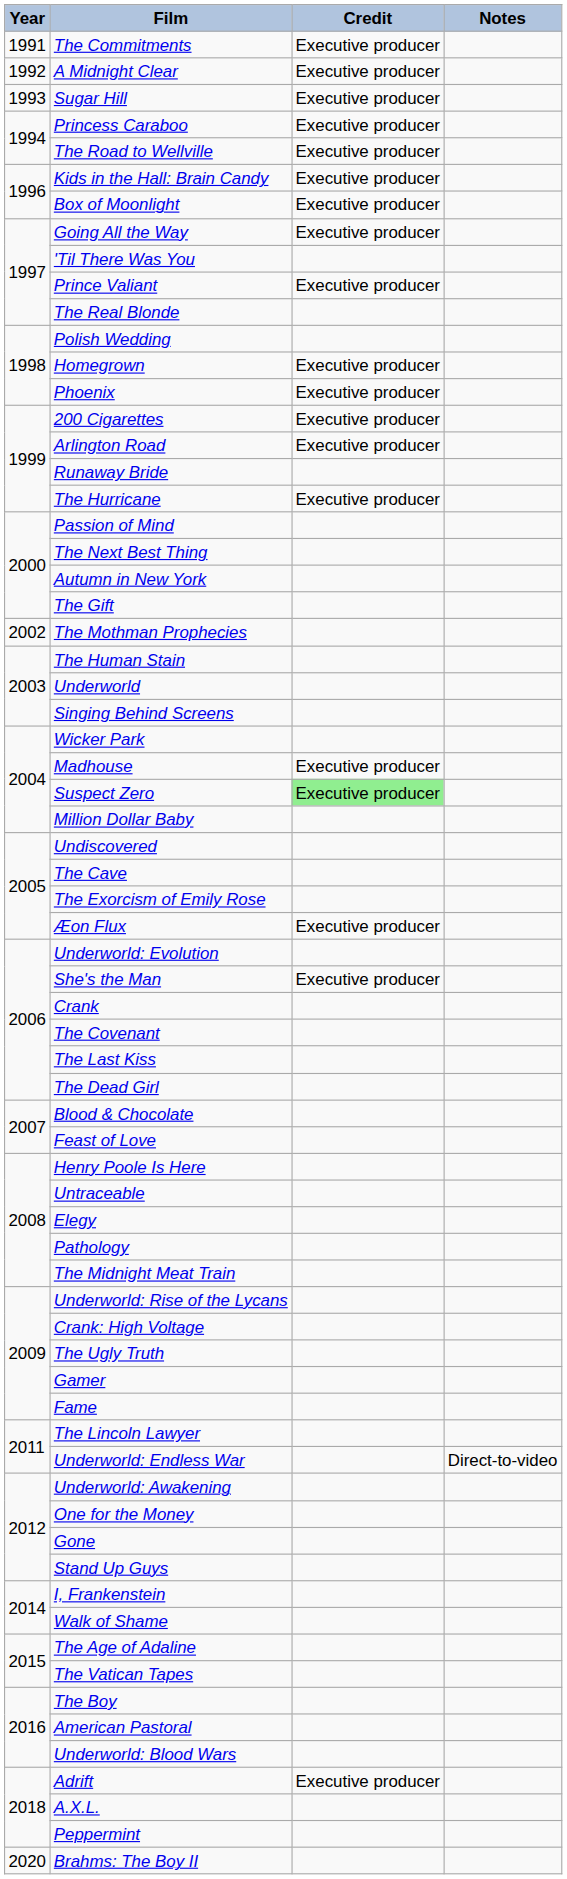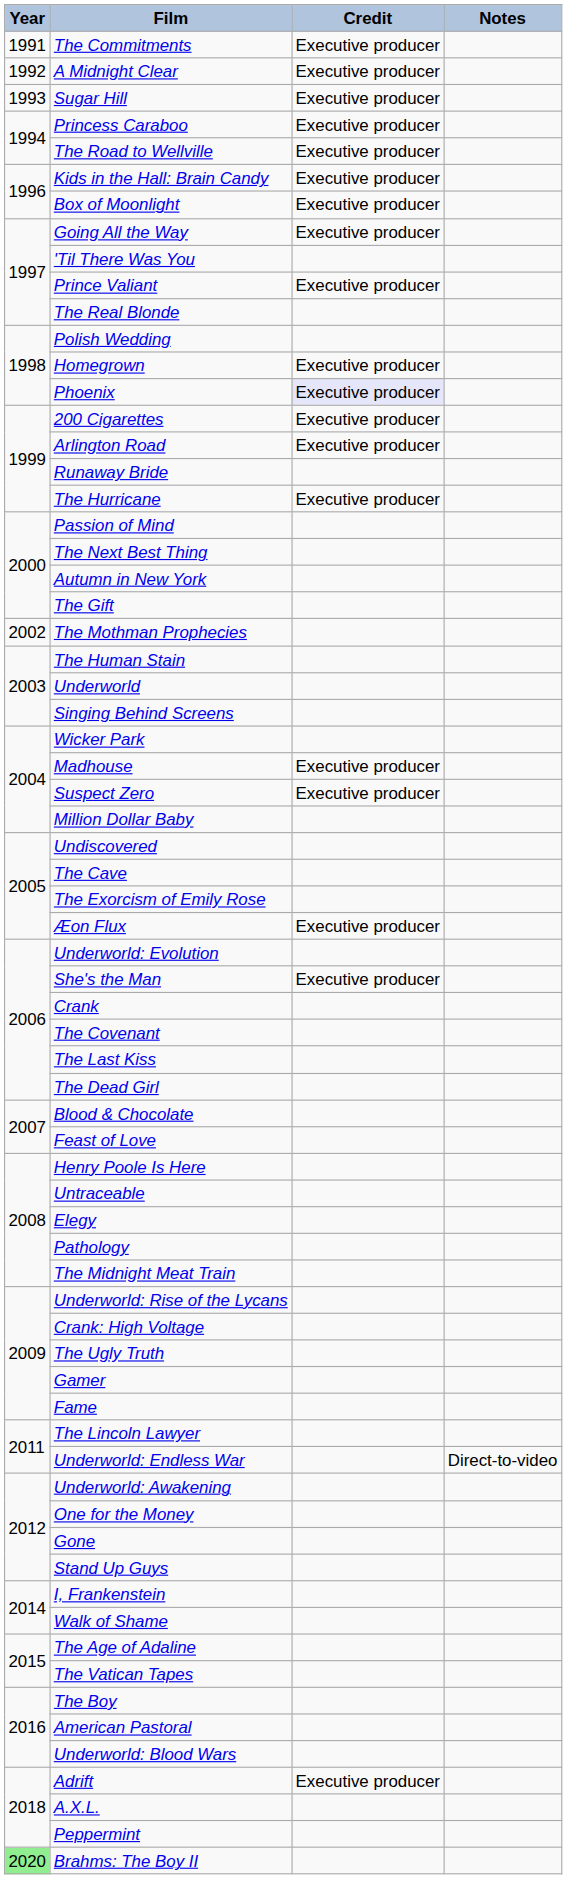(368, 392) no background -> (368, 392) lavender background
(368, 793) lightgreen background -> (368, 793) no background
(27, 1861) no background -> (27, 1861) lightgreen background
